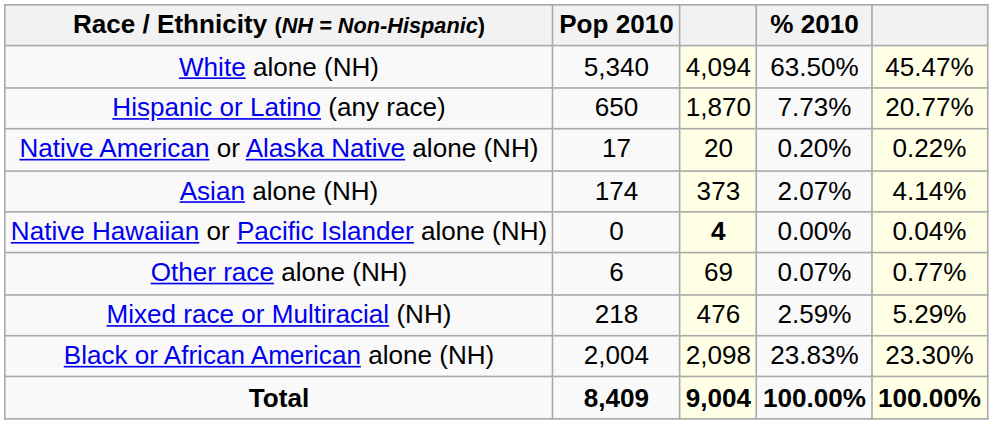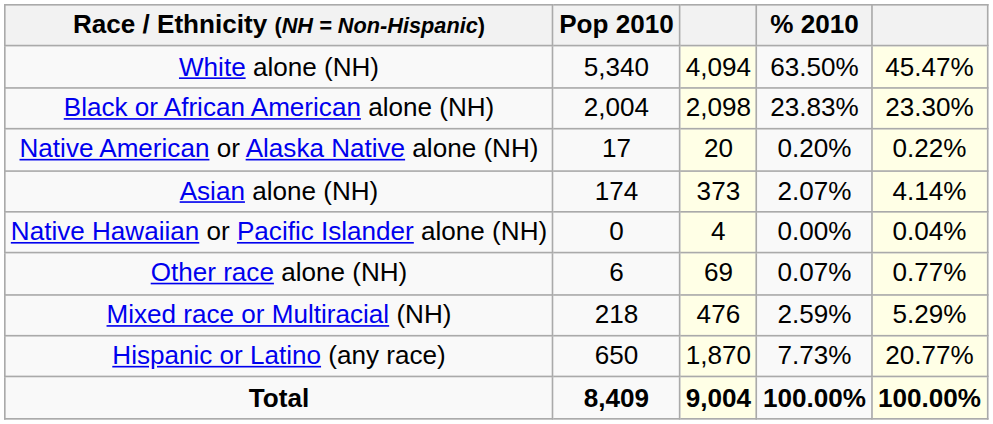rows swapped: (279, 356) <-> (279, 107)
(718, 231) bold -> (718, 231) normal
